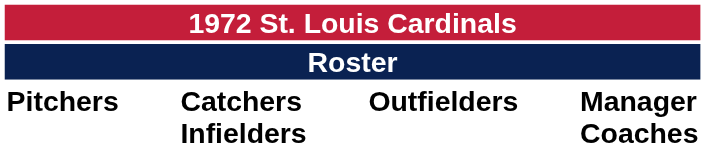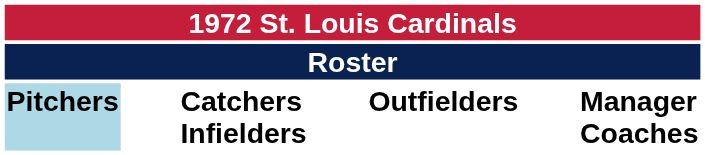(63, 101) no background -> (63, 101) lightblue background
